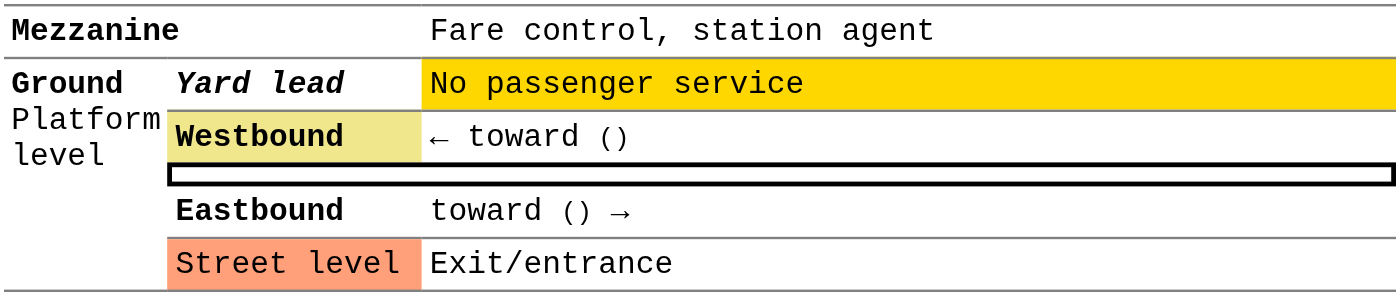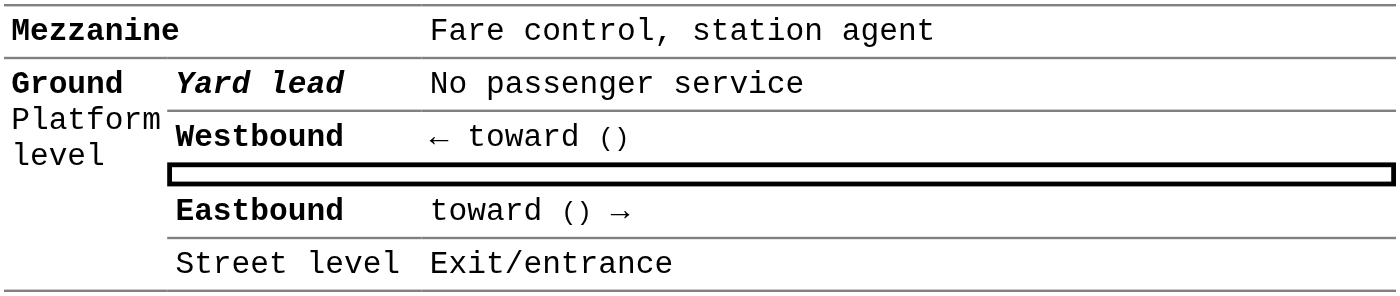(617, 84) gold background -> (617, 84) no background
(260, 137) khaki background -> (260, 137) no background
(288, 264) lightsalmon background -> (288, 264) no background
